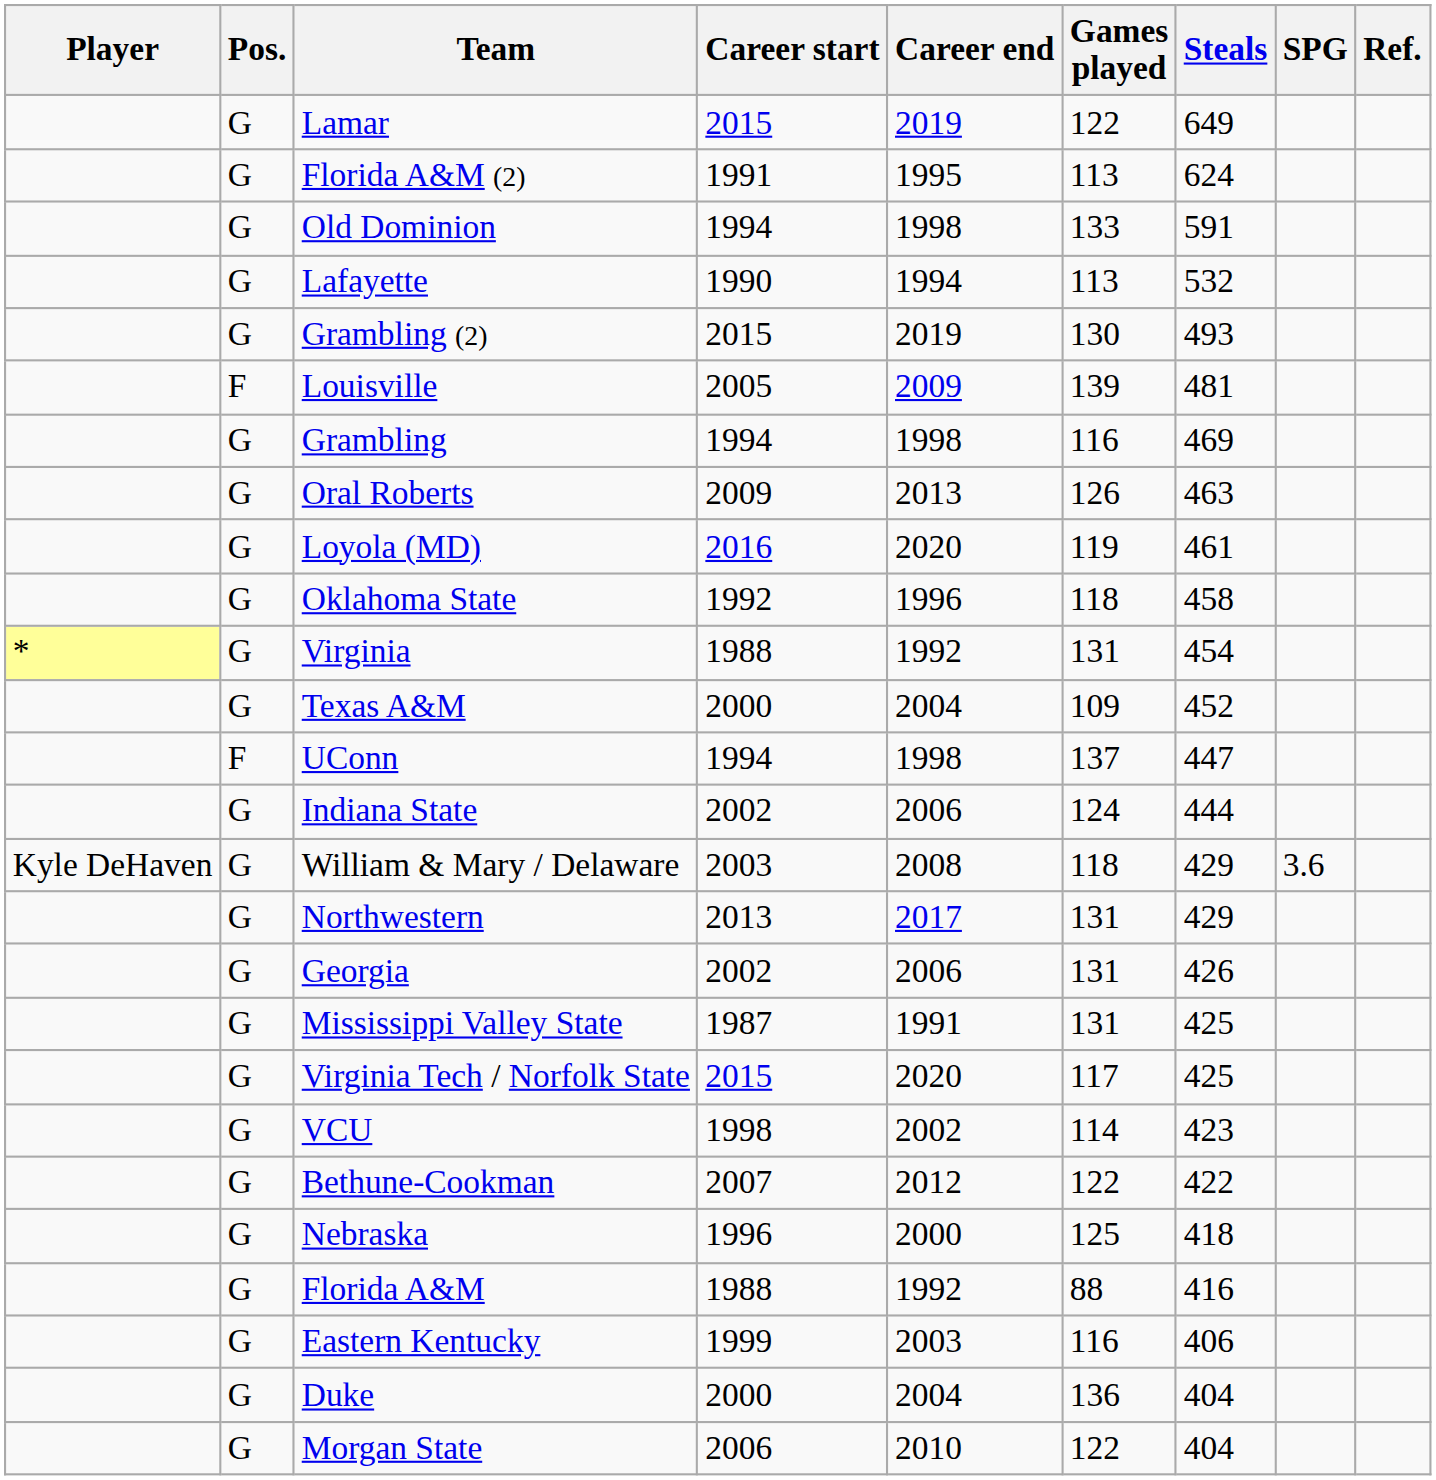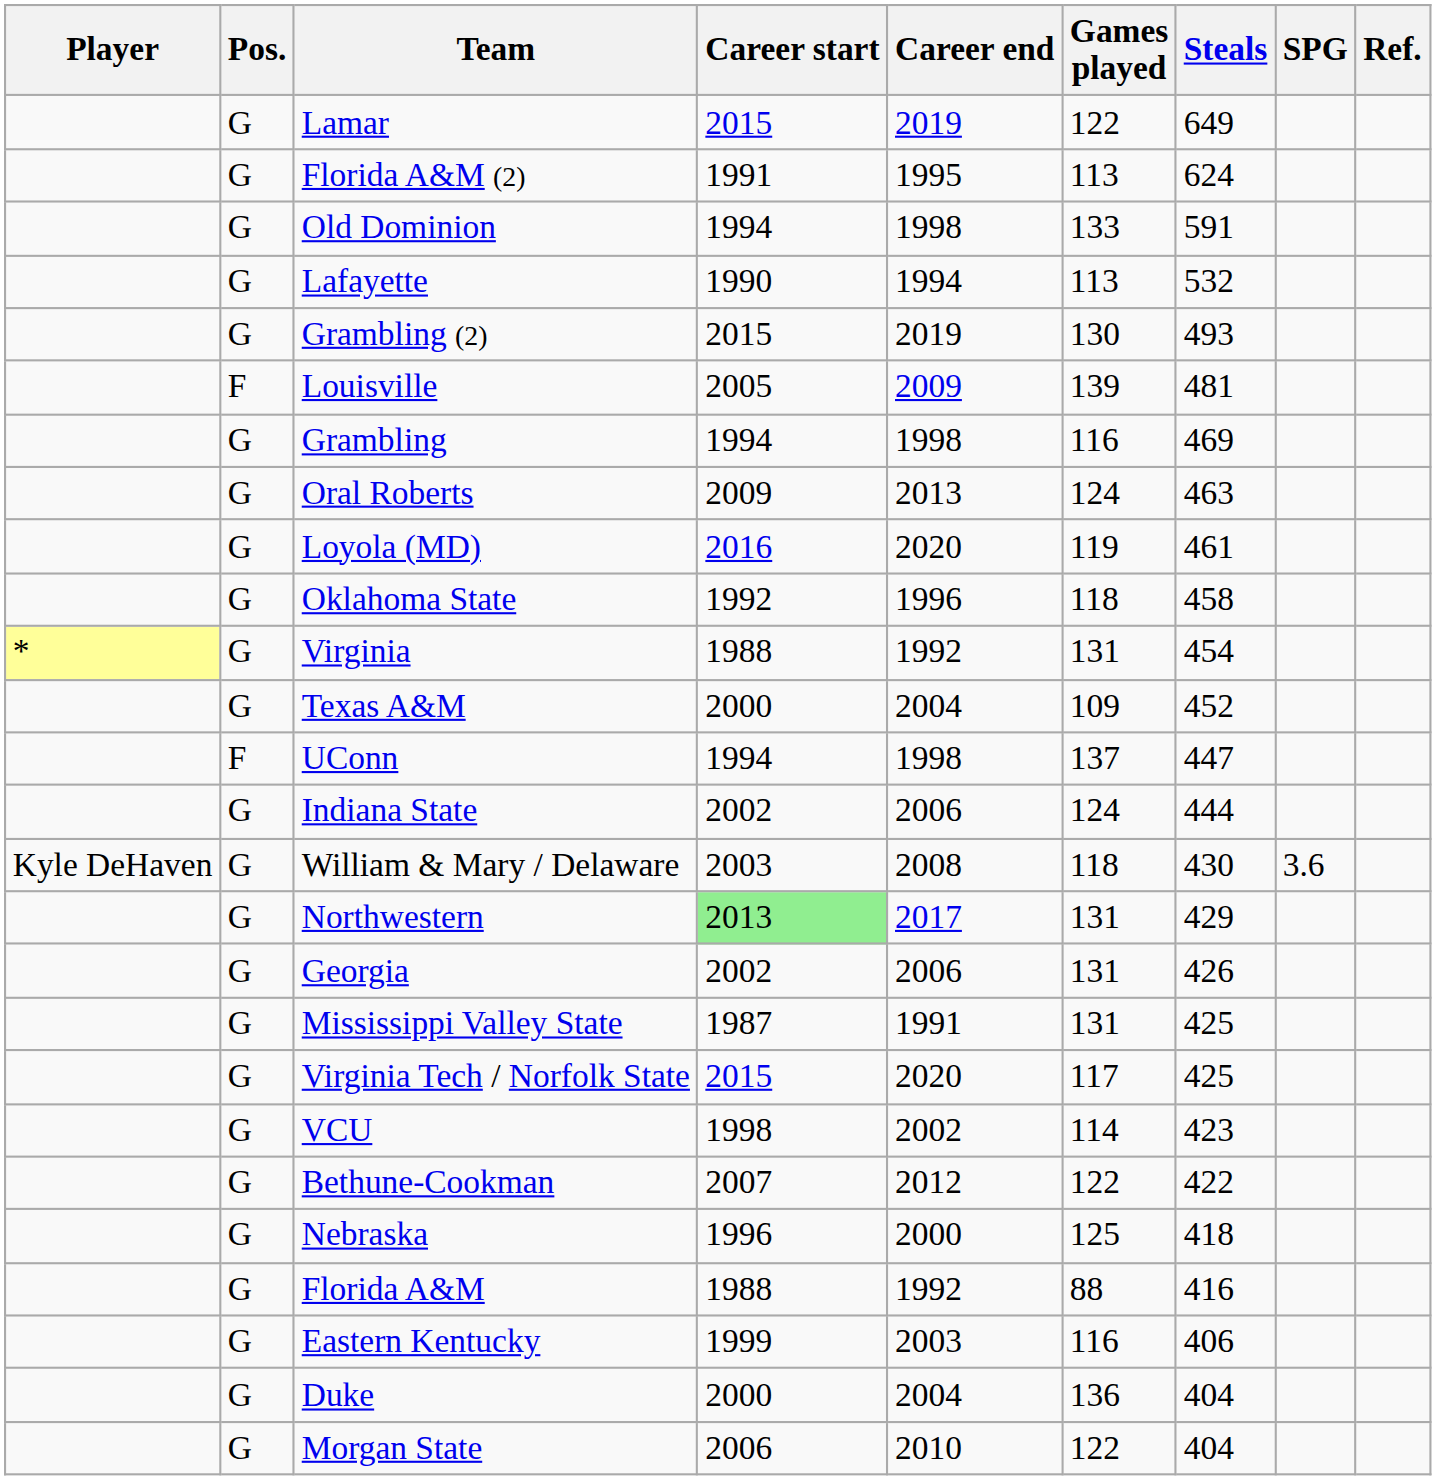(1095, 492) 126 -> (1095, 492) 124
(1209, 864) 429 -> (1209, 864) 430
(739, 917) no background -> (739, 917) lightgreen background
